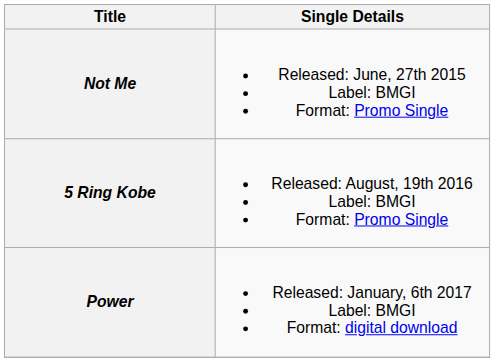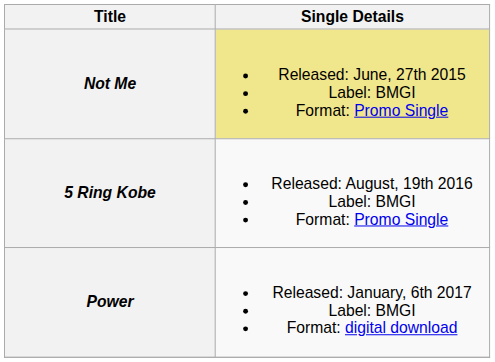(352, 93) no background -> (352, 93) khaki background
